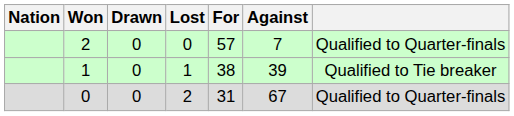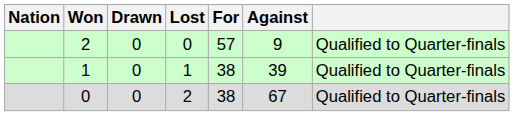(278, 44) 7 -> (278, 44) 9
(411, 70) Qualified to Tie breaker -> (411, 70) Qualified to Quarter-finals
(226, 96) 31 -> (226, 96) 38
